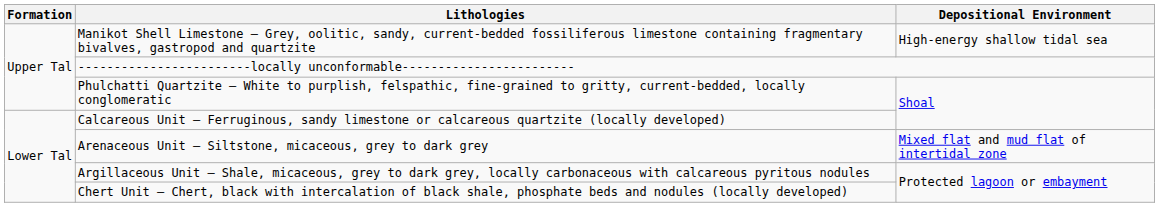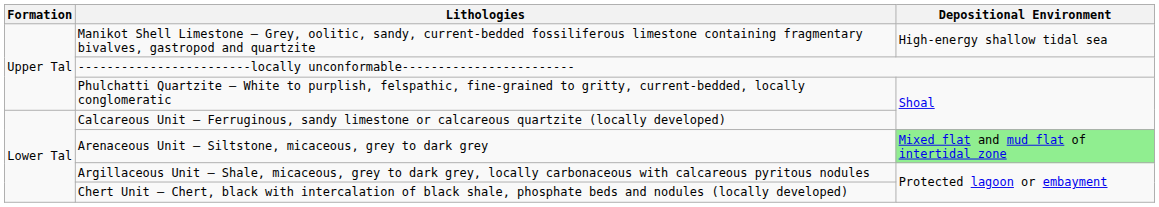(992, 146) no background -> (992, 146) lightgreen background
